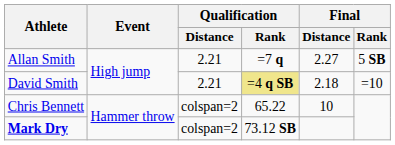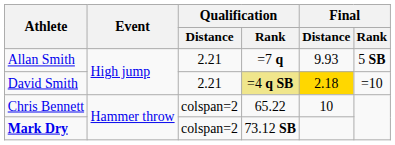(326, 60) 2.27 -> (326, 60) 9.93
(326, 83) no background -> (326, 83) gold background
